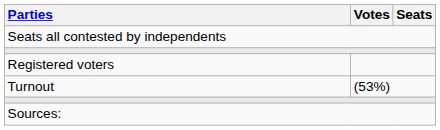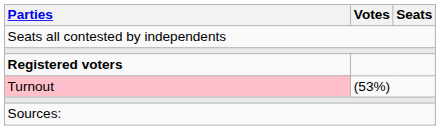(61, 64) normal -> (65, 64) bold
(31, 86) no background -> (31, 86) pink background
